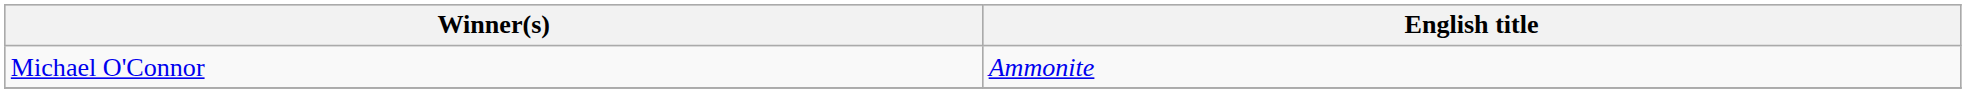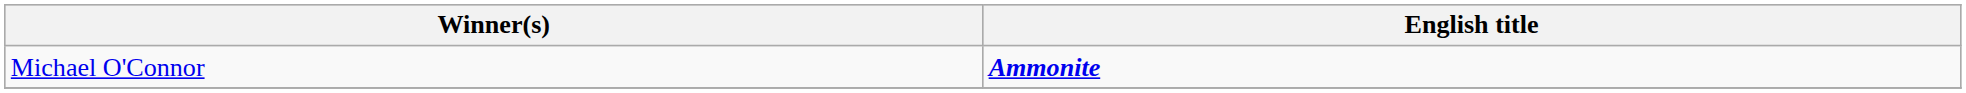(1042, 66) normal -> (1044, 66) bold
